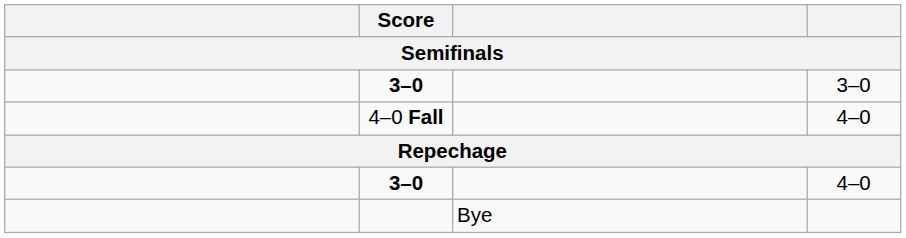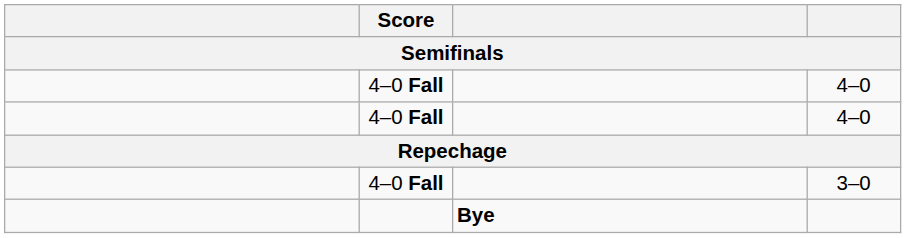(406, 85) 3–0 -> (406, 85) 4–0 Fall
(854, 85) 3–0 -> (854, 85) 4–0
(406, 183) 3–0 -> (406, 183) 4–0 Fall
(854, 183) 4–0 -> (854, 183) 3–0
(475, 215) normal -> (476, 215) bold
